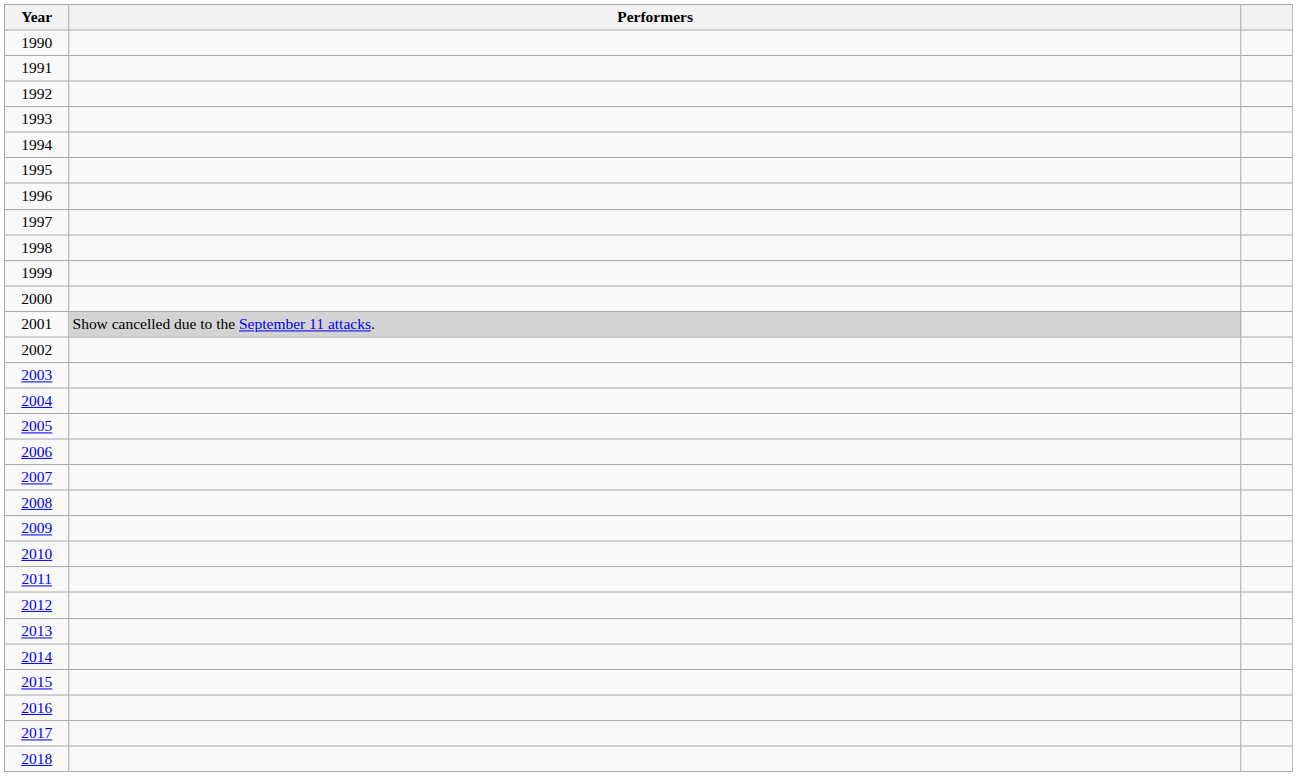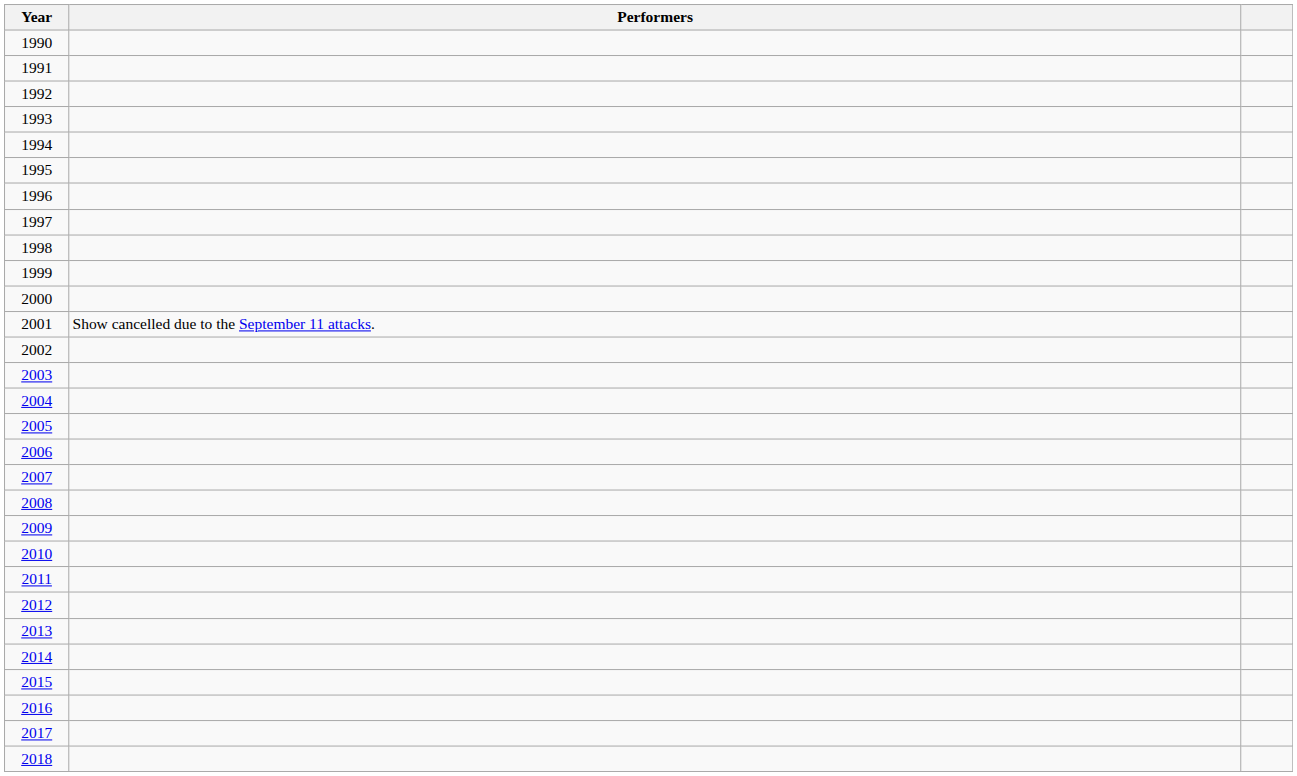(224, 324) lightgrey background -> (224, 324) no background
